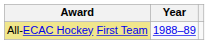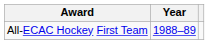(77, 30) khaki background -> (77, 30) no background
